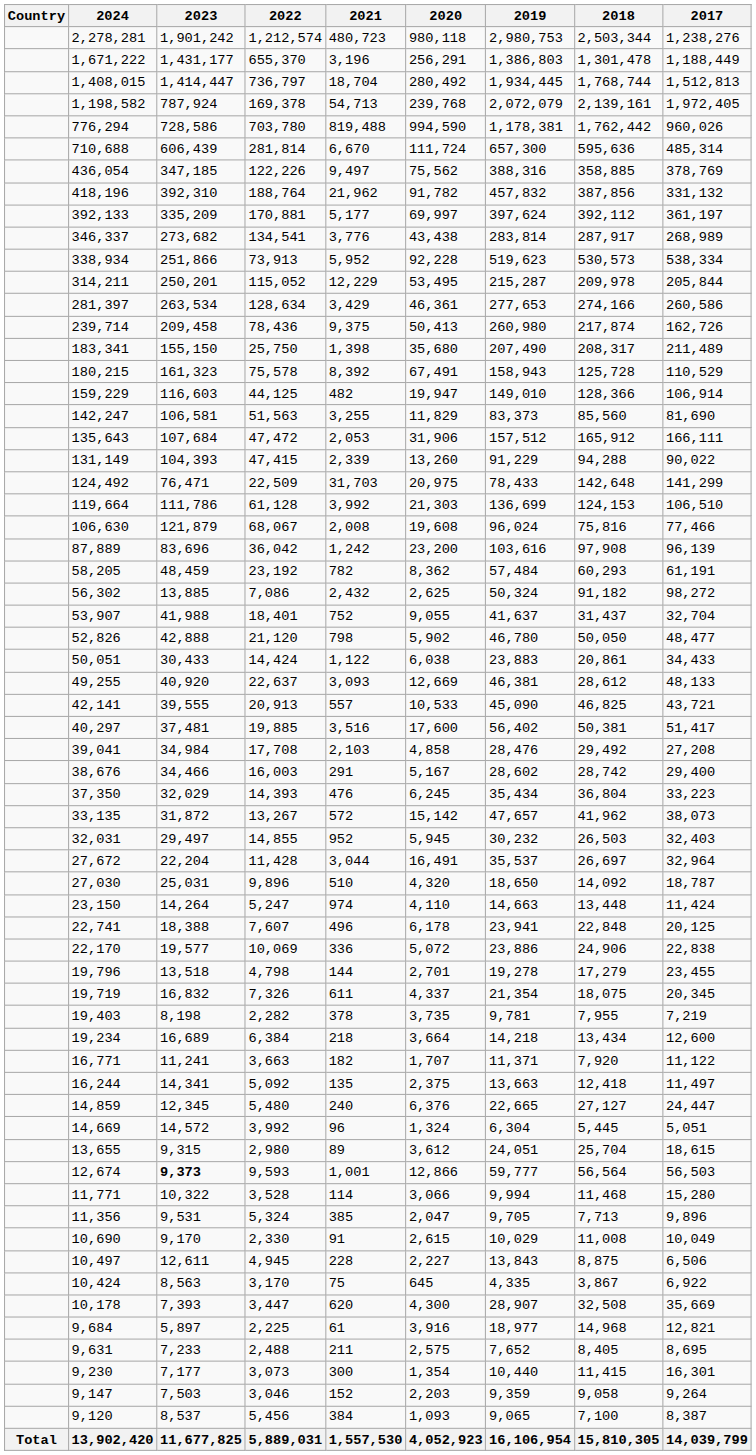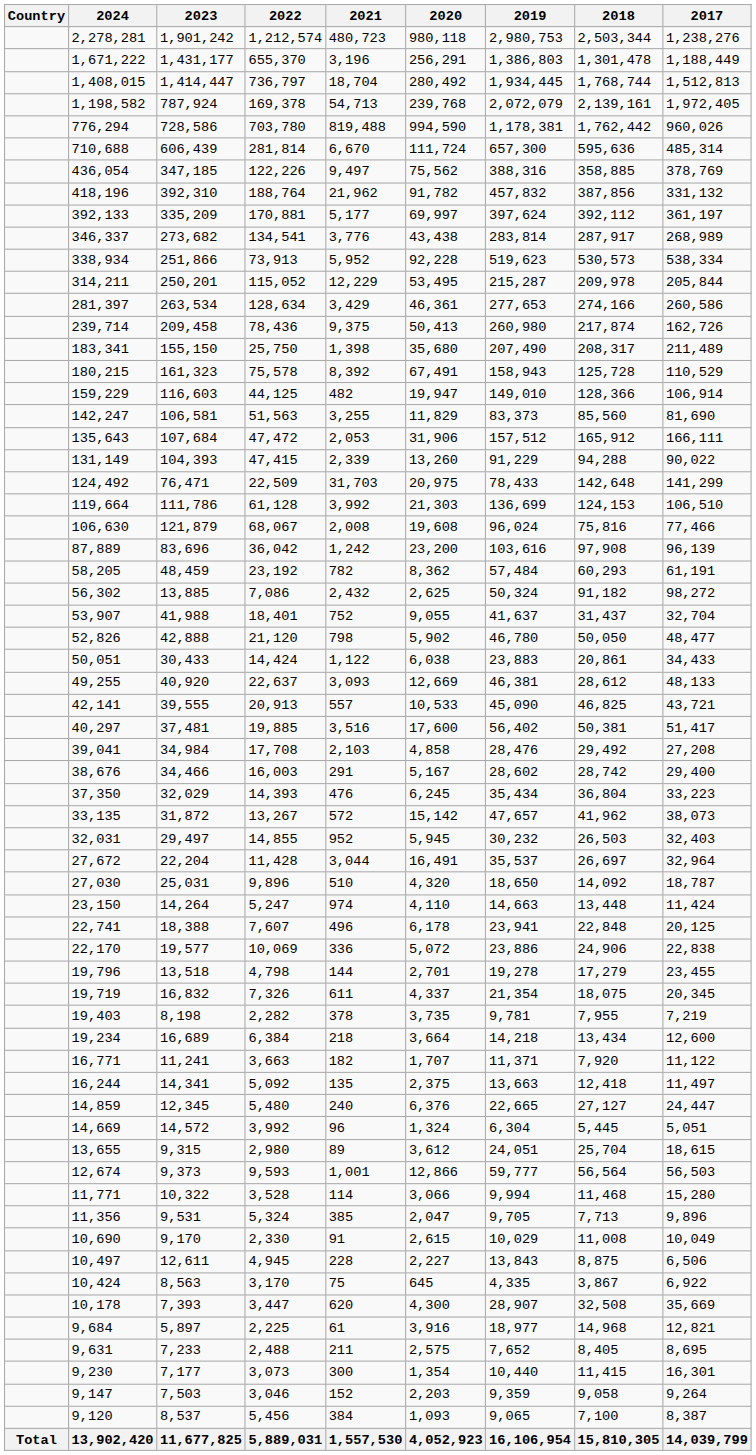(181, 1172) bold -> (181, 1172) normal
